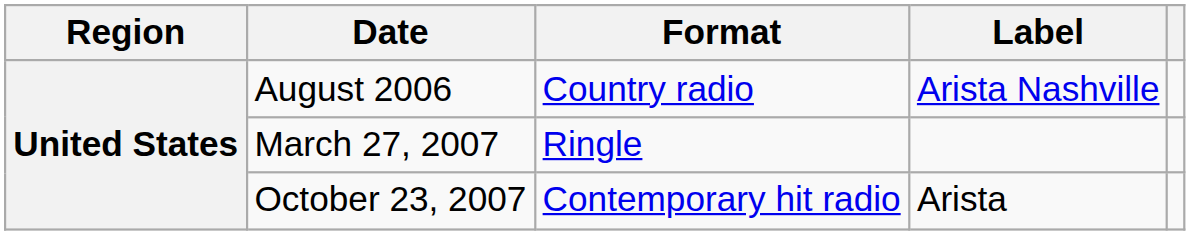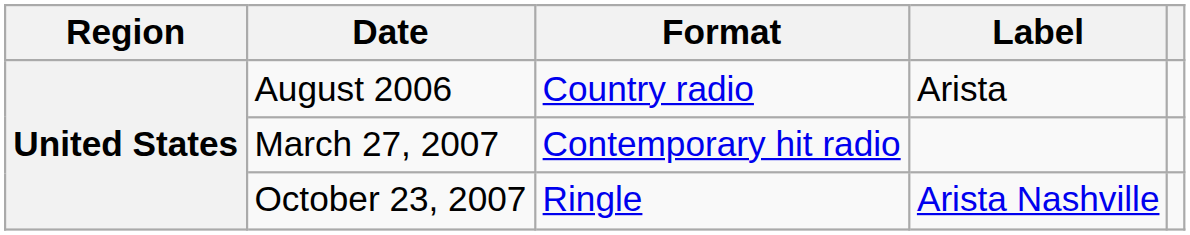(1038, 88) Arista Nashville -> (962, 88) Arista
(593, 144) Ringle -> (722, 144) Contemporary hit radio
(722, 199) Contemporary hit radio -> (593, 199) Ringle
(962, 199) Arista -> (1038, 199) Arista Nashville
